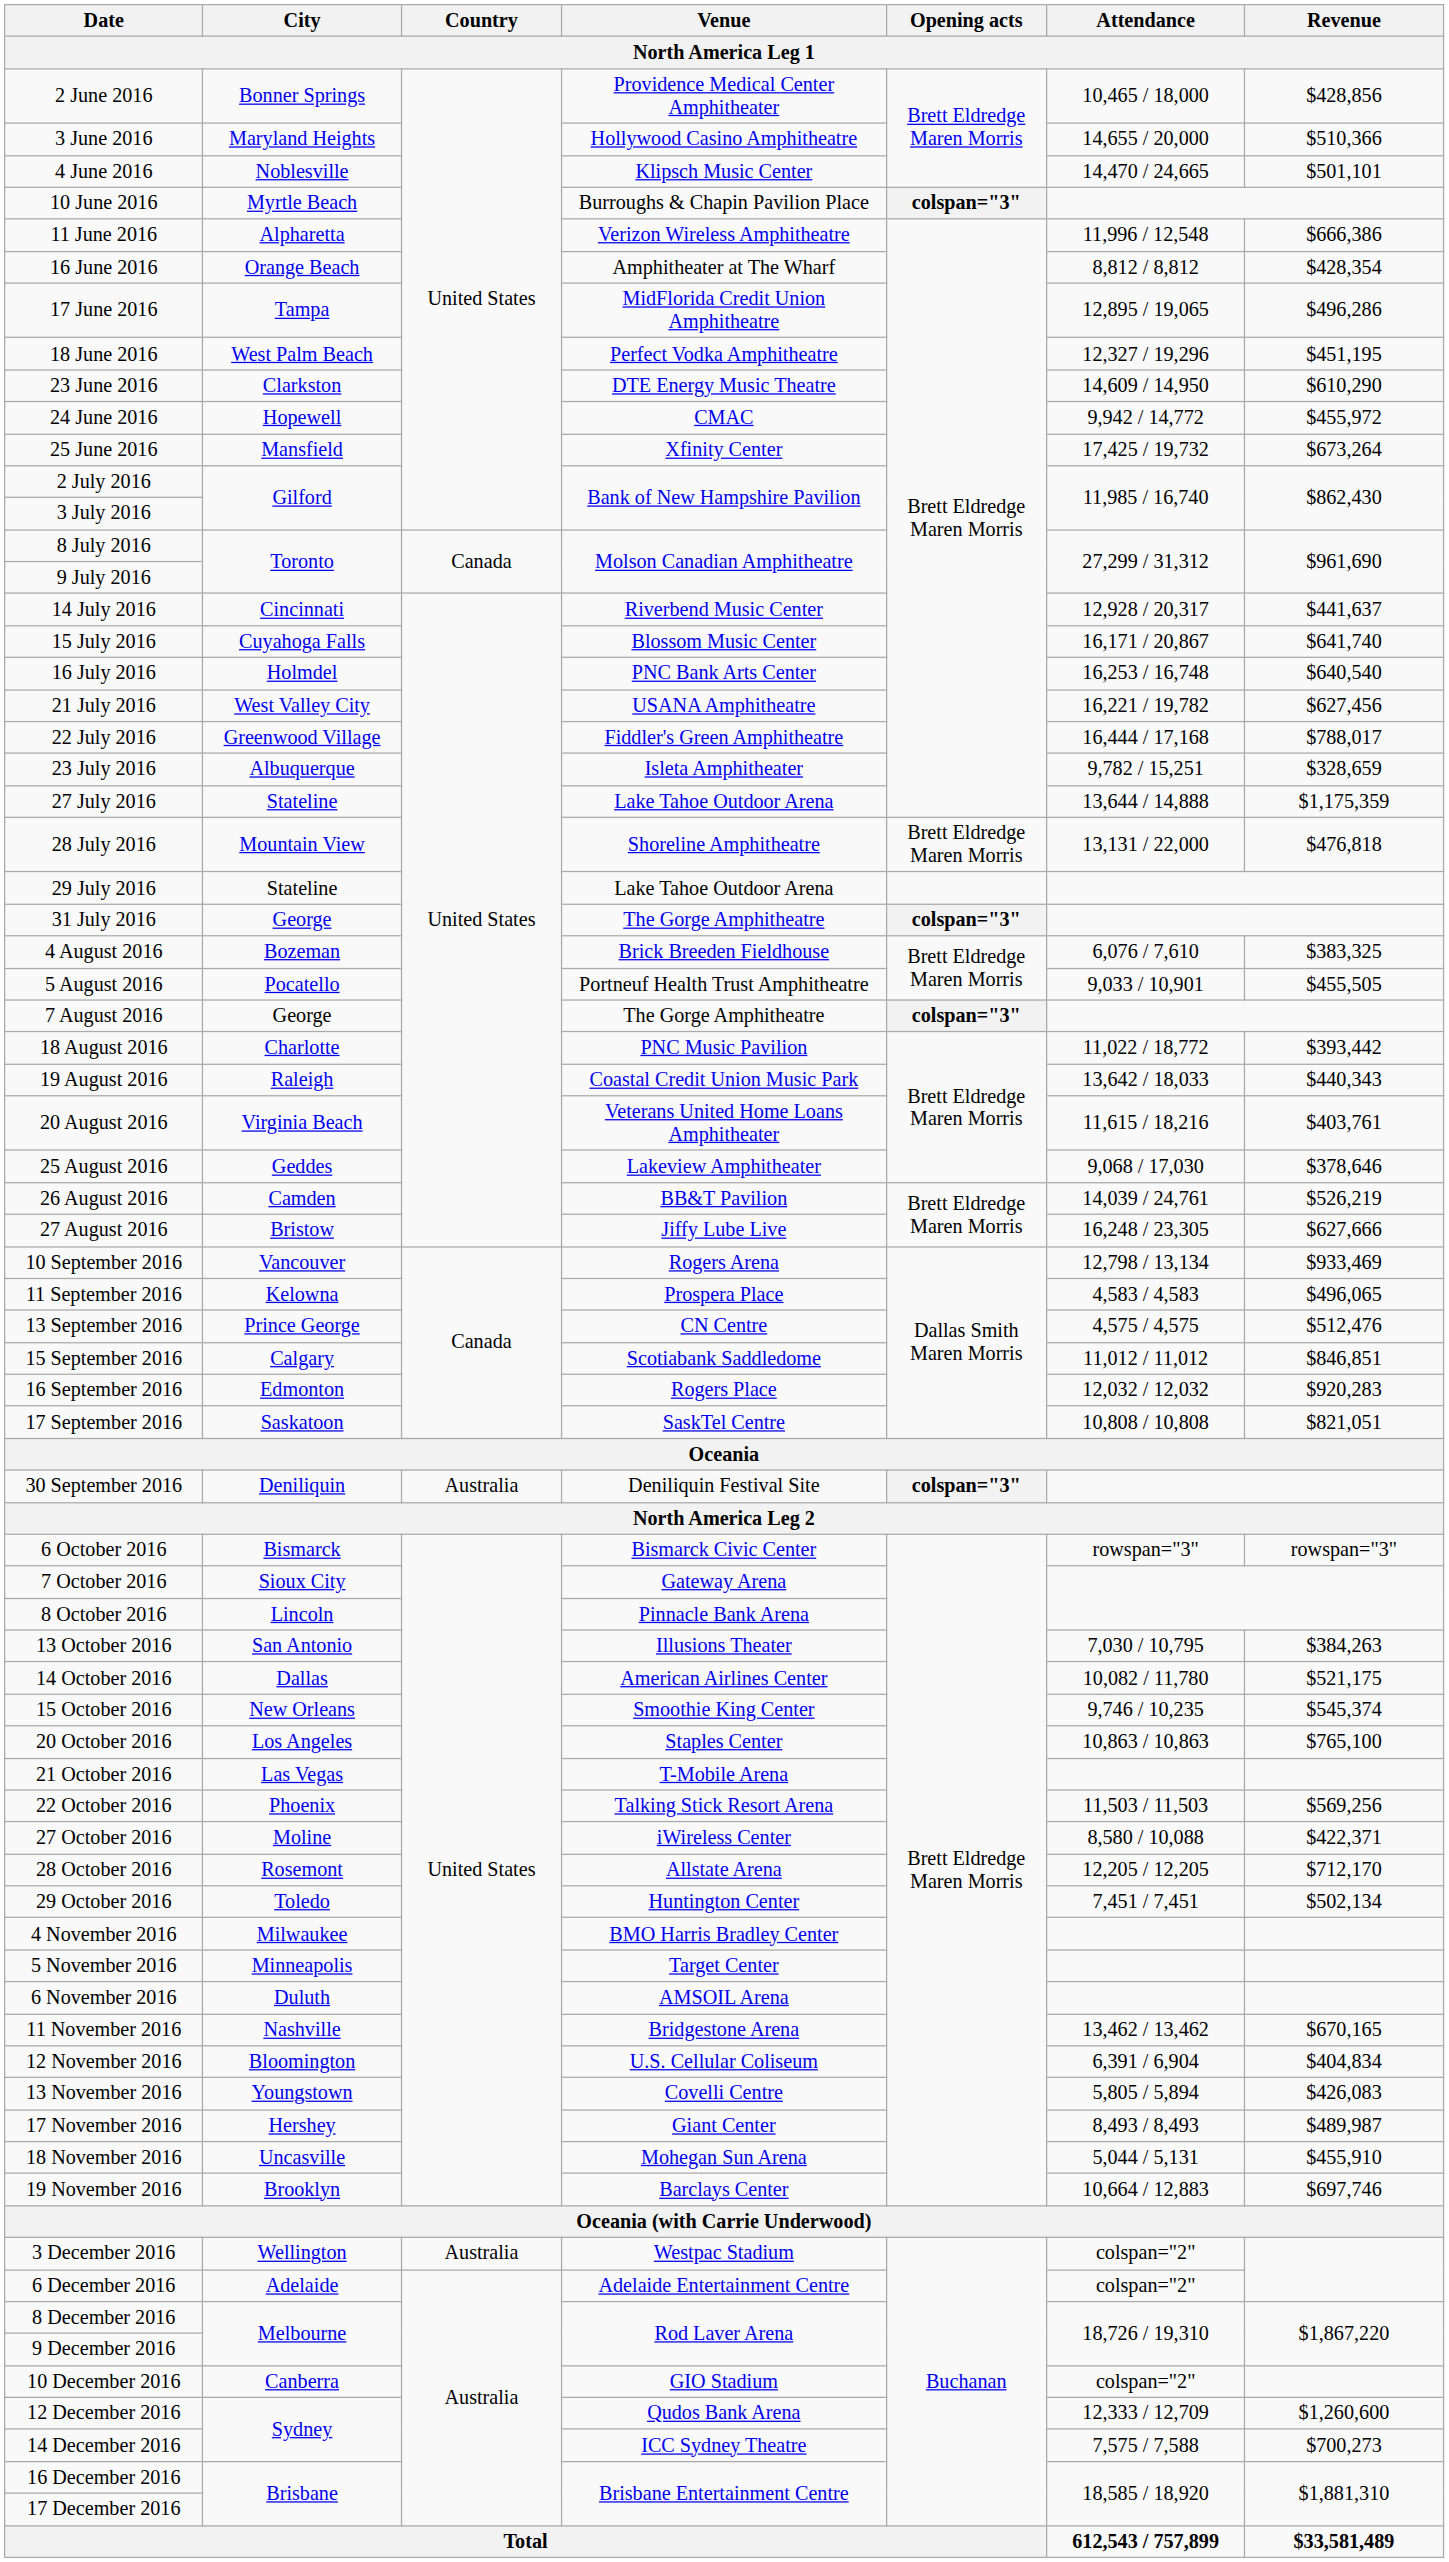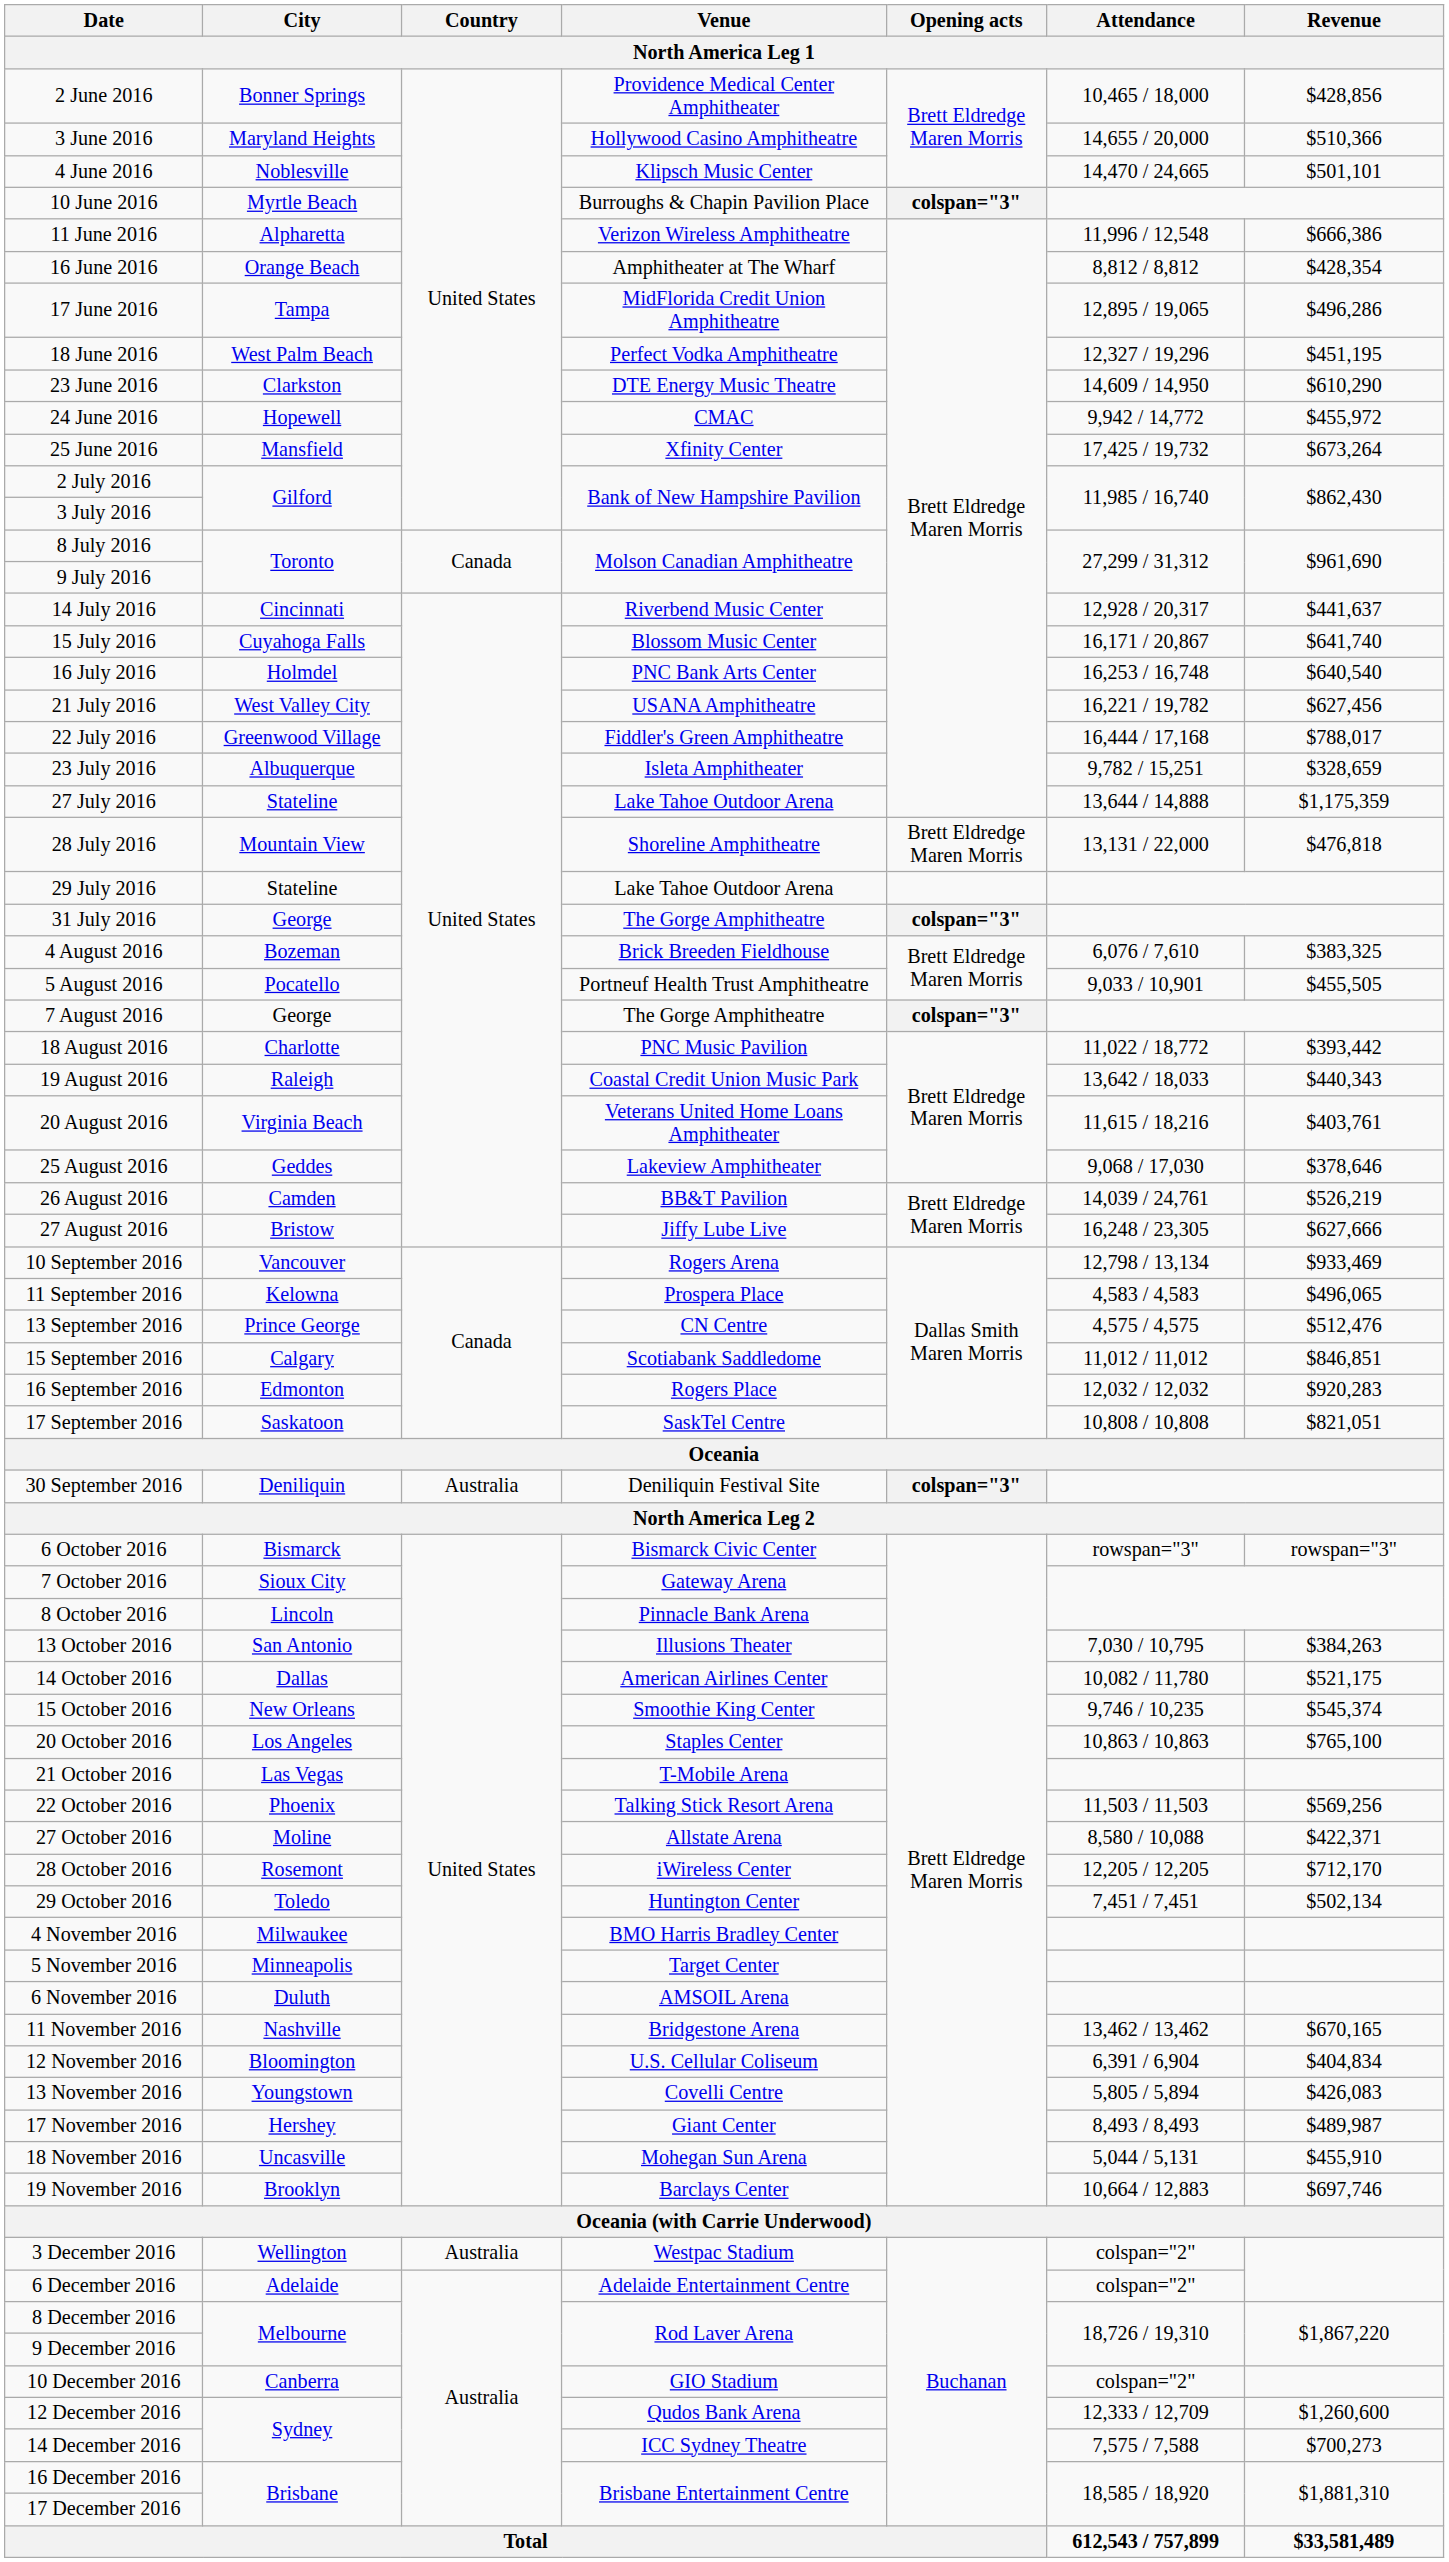(724, 1837) iWireless Center -> (724, 1837) Allstate Arena
(724, 1869) Allstate Arena -> (724, 1869) iWireless Center
